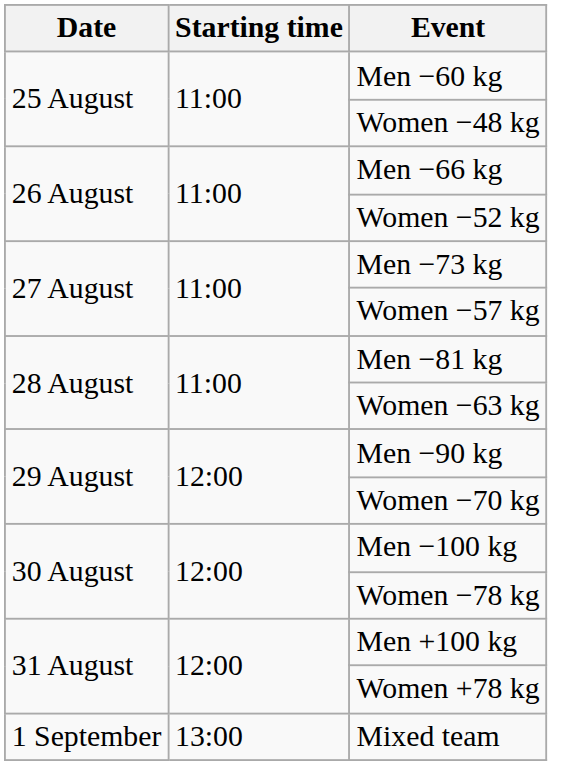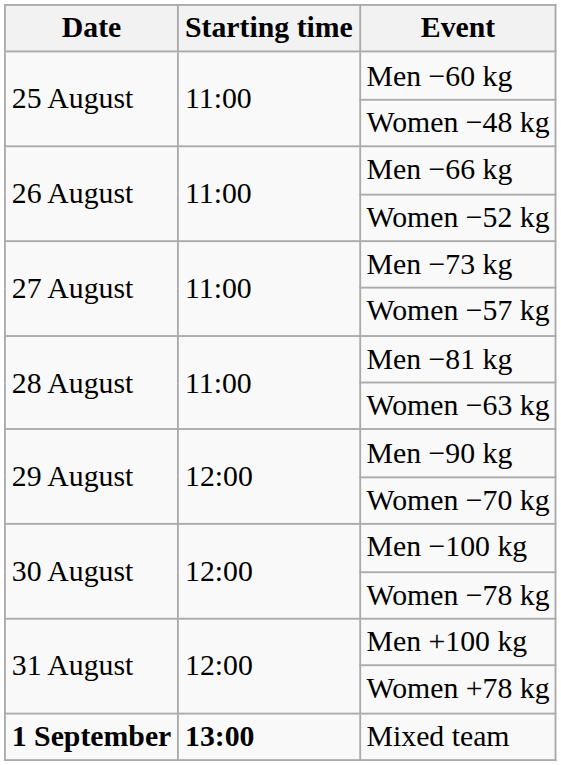(87, 736) normal -> (92, 736) bold
(209, 736) normal -> (220, 736) bold
